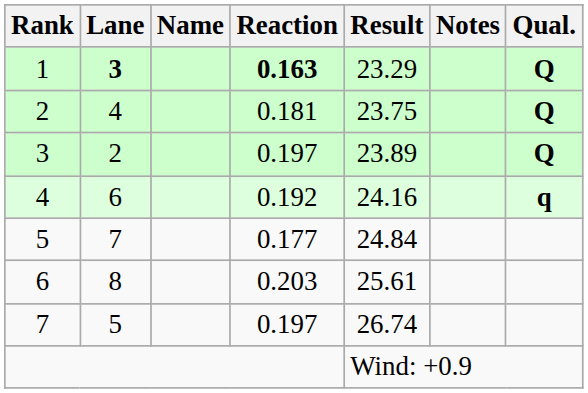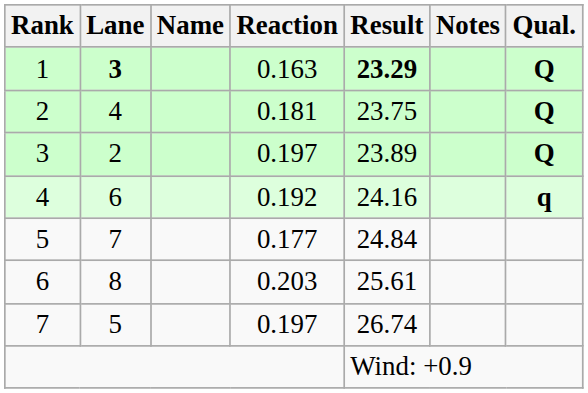(287, 68) bold -> (287, 68) normal
(387, 68) normal -> (387, 68) bold
